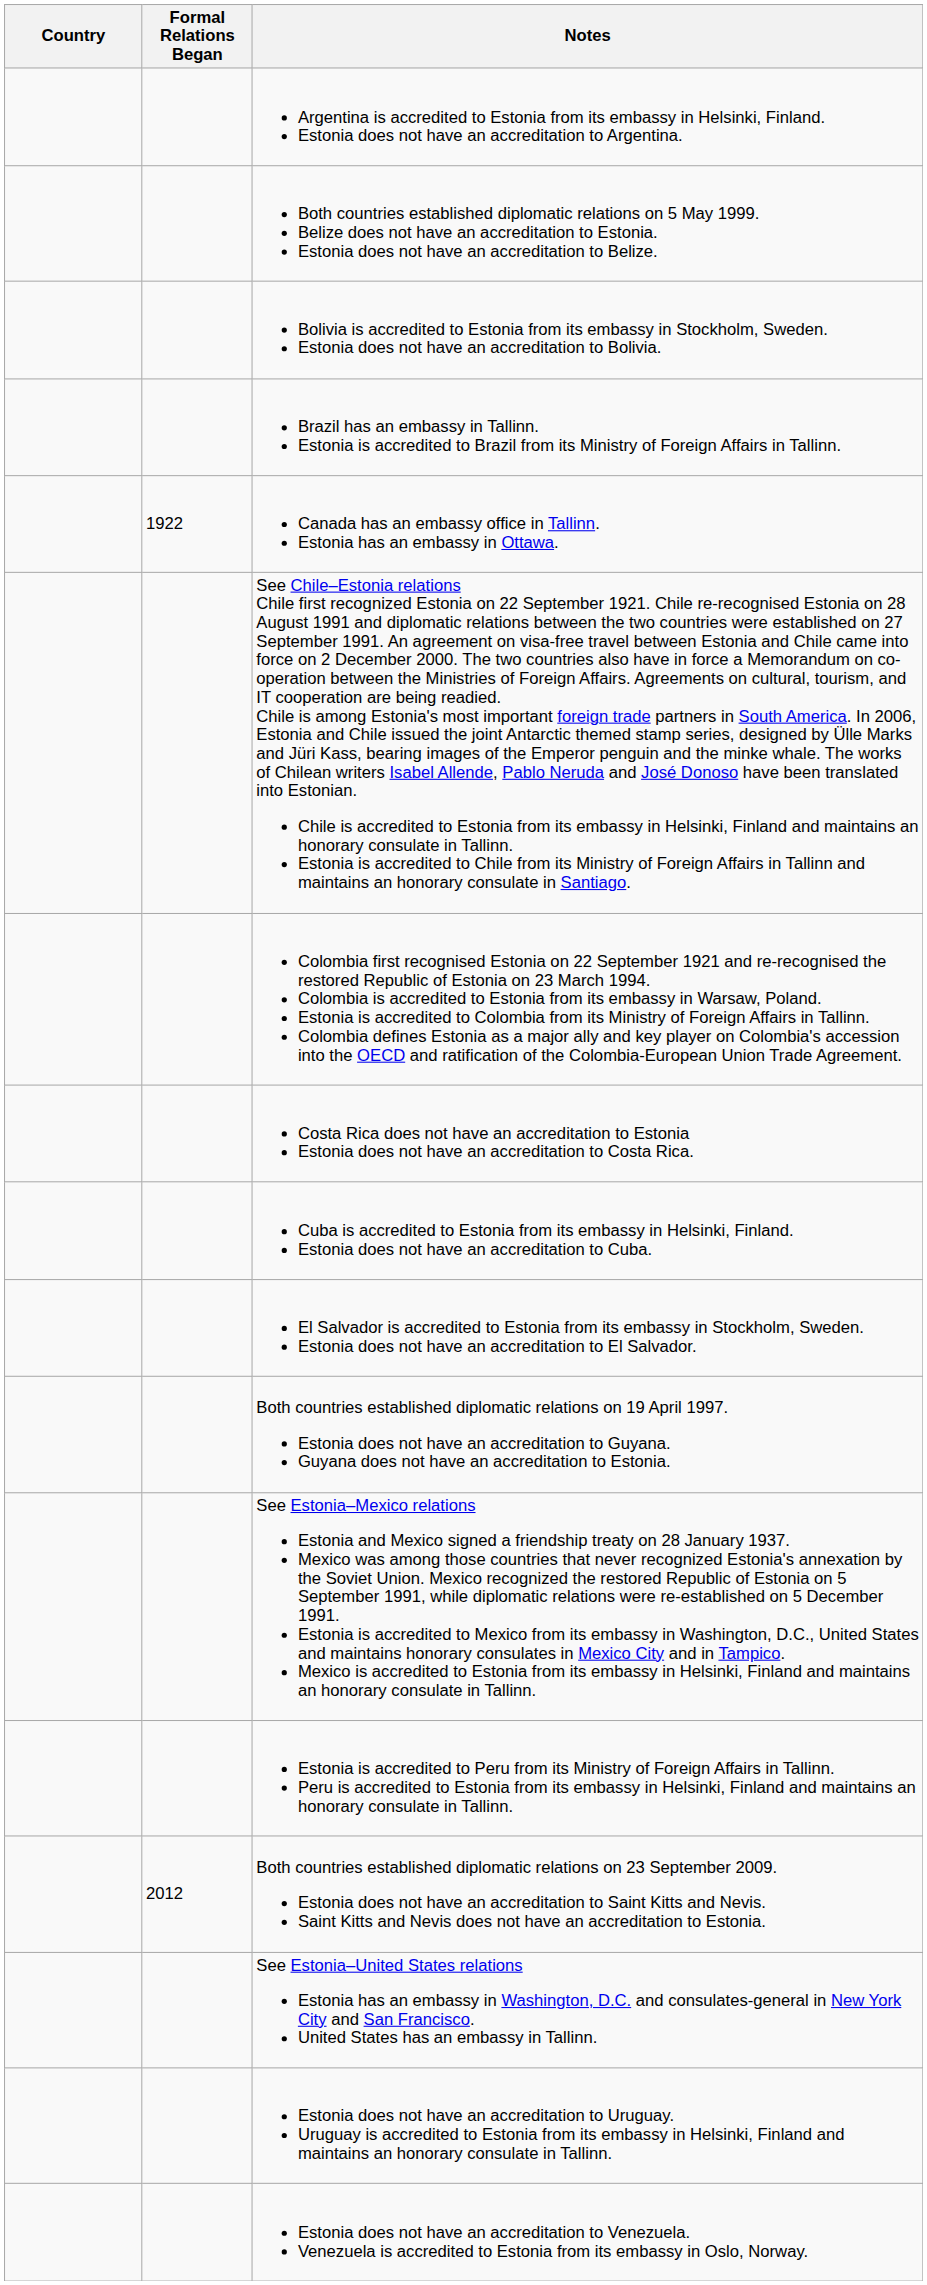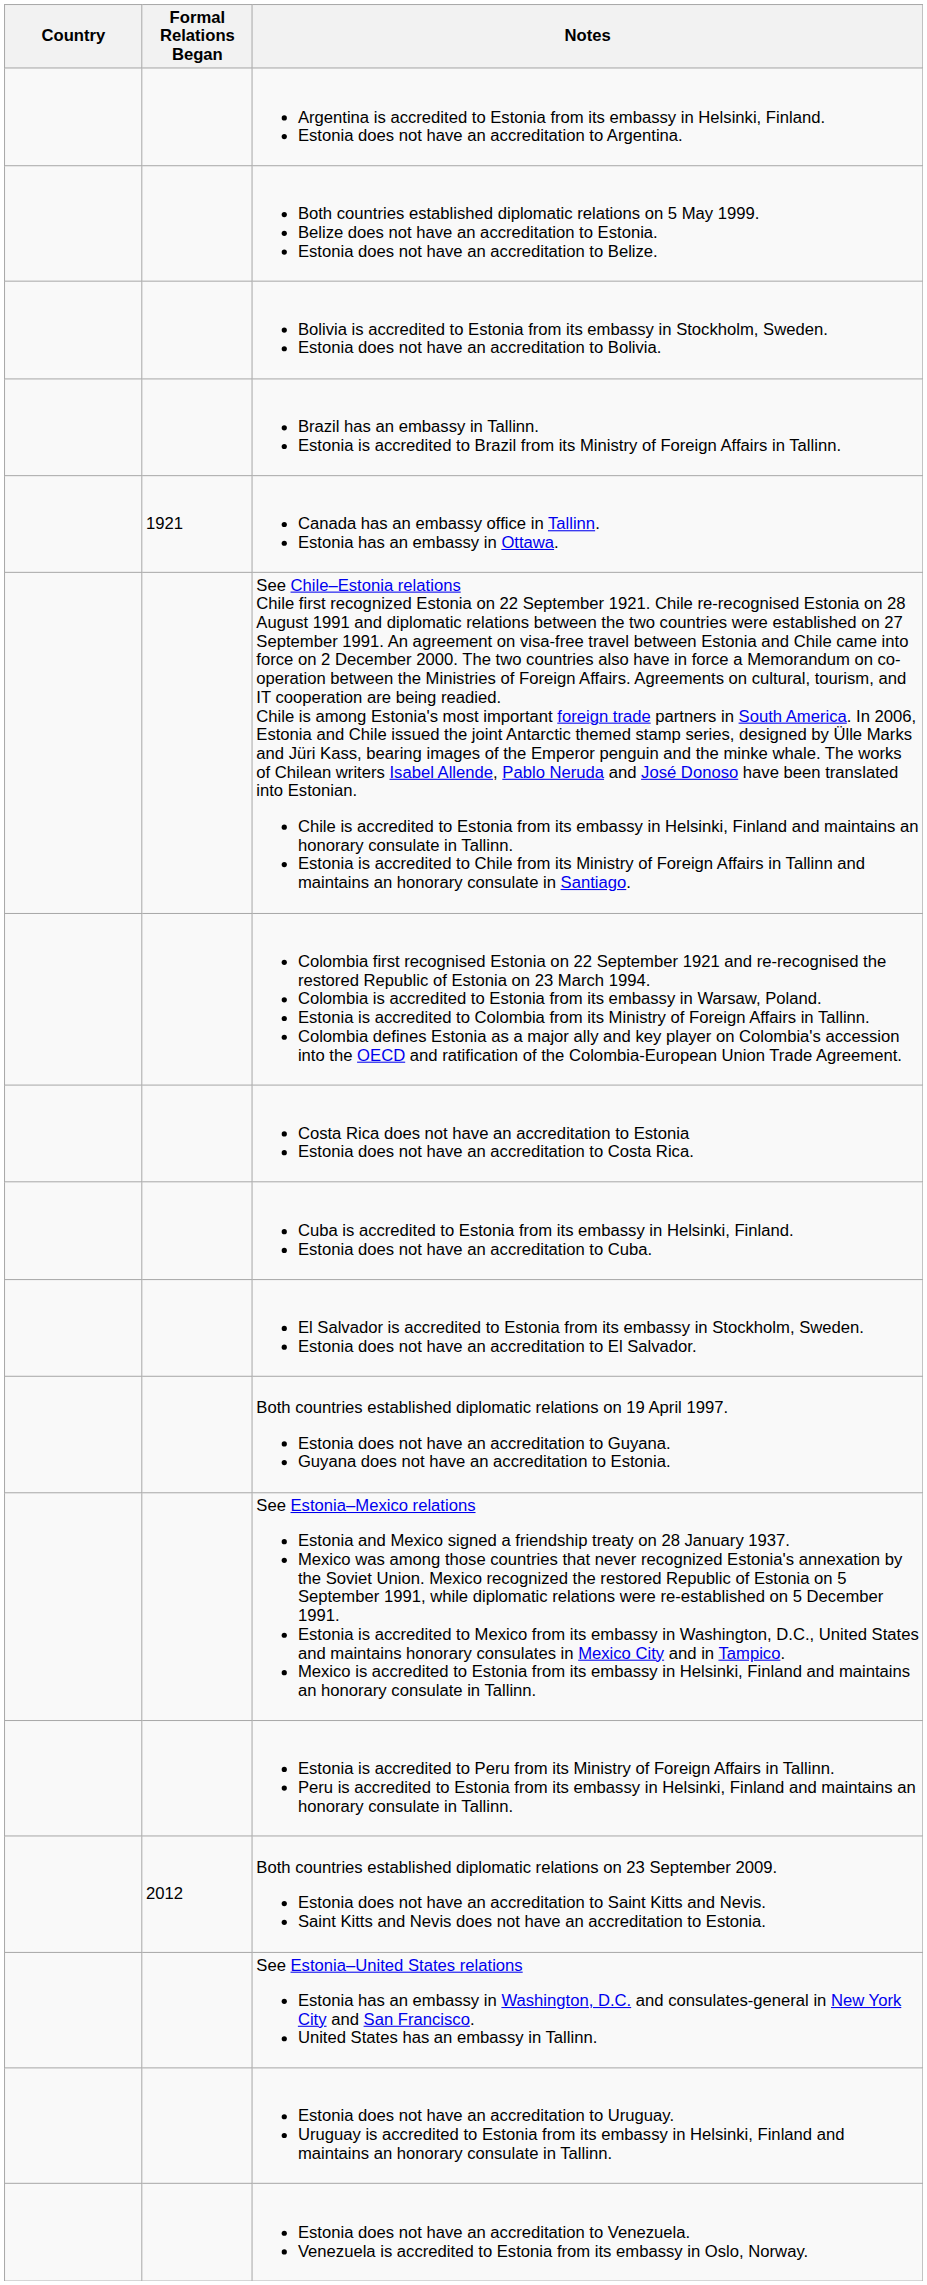(165, 524) 1922 -> (165, 524) 1921
